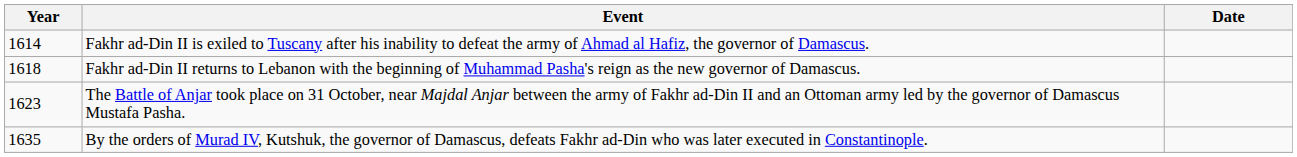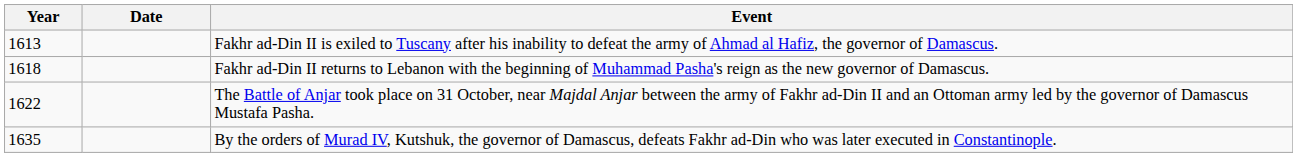columns swapped: (1228, 17) <-> (623, 17)
(25, 43) 1614 -> (25, 43) 1613
(25, 104) 1623 -> (25, 104) 1622
